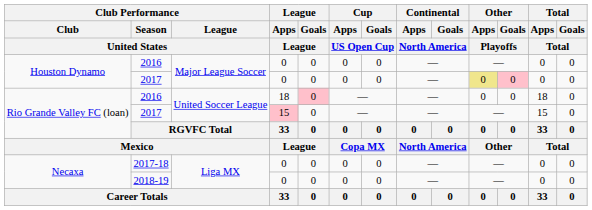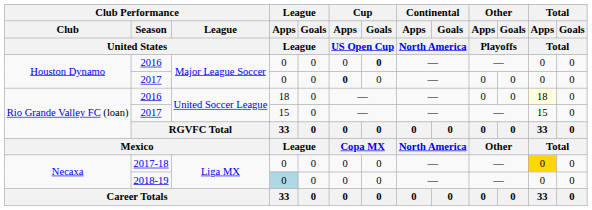(379, 63) normal -> (379, 63) bold
(345, 79) normal -> (345, 79) bold
(483, 79) khaki background -> (483, 79) no background
(513, 79) pink background -> (513, 79) no background
(313, 96) pink background -> (313, 96) no background
(542, 96) no background -> (542, 96) lightyellow background
(284, 113) pink background -> (284, 113) no background
(542, 163) no background -> (542, 163) gold background
(284, 180) no background -> (284, 180) lightblue background
